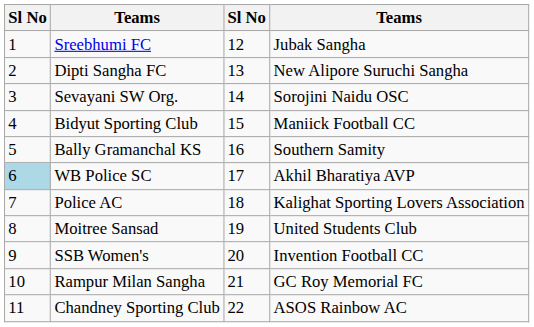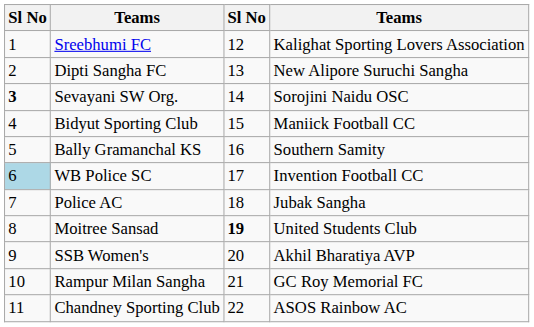(320, 44) Jubak Sangha -> (399, 44) Kalighat Sporting Lovers Association
(13, 96) normal -> (13, 96) bold
(344, 176) Akhil Bharatiya AVP -> (348, 176) Invention Football CC
(399, 202) Kalighat Sporting Lovers Association -> (320, 202) Jubak Sangha
(236, 228) normal -> (236, 228) bold
(348, 255) Invention Football CC -> (344, 255) Akhil Bharatiya AVP
